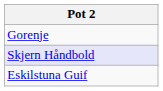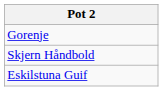(51, 55) lavender background -> (51, 55) no background
